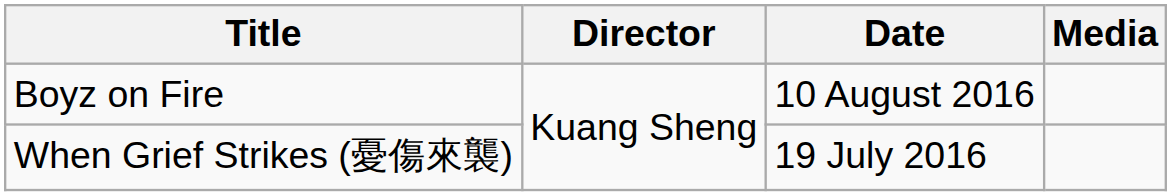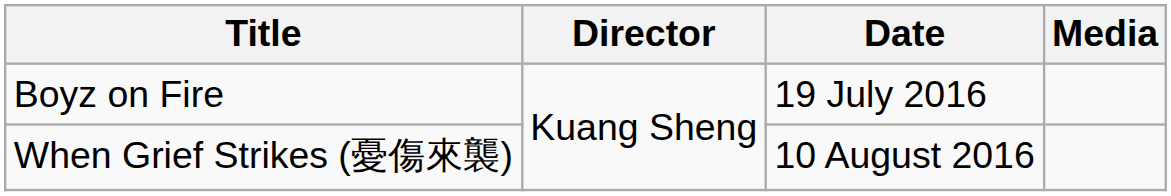(905, 93) 10 August 2016 -> (881, 93) 19 July 2016
(881, 156) 19 July 2016 -> (905, 156) 10 August 2016
